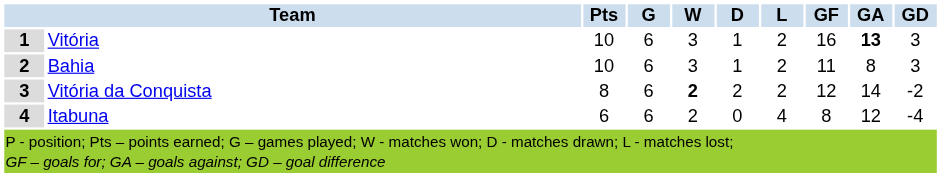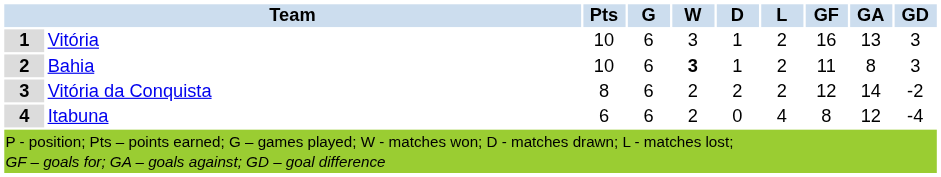(871, 40) bold -> (871, 40) normal
(693, 65) normal -> (693, 65) bold
(693, 90) bold -> (693, 90) normal
